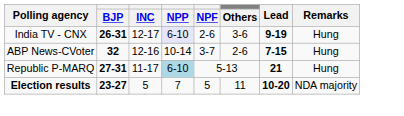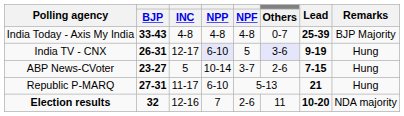+ row: (70, 34)
(207, 34) 2-6 -> (247, 51) 5
(240, 34) no background -> (280, 51) lavender background
(113, 51) 32 -> (153, 68) 23-27
(145, 51) 12-16 -> (185, 68) 5
(178, 68) lightblue background -> (217, 85) no background
(113, 85) 23-27 -> (153, 102) 32
(145, 85) 5 -> (185, 102) 12-16
(207, 85) 5 -> (247, 102) 2-6
